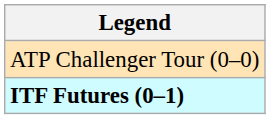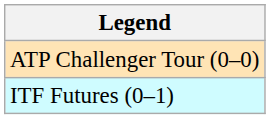(97, 95) bold -> (92, 95) normal
